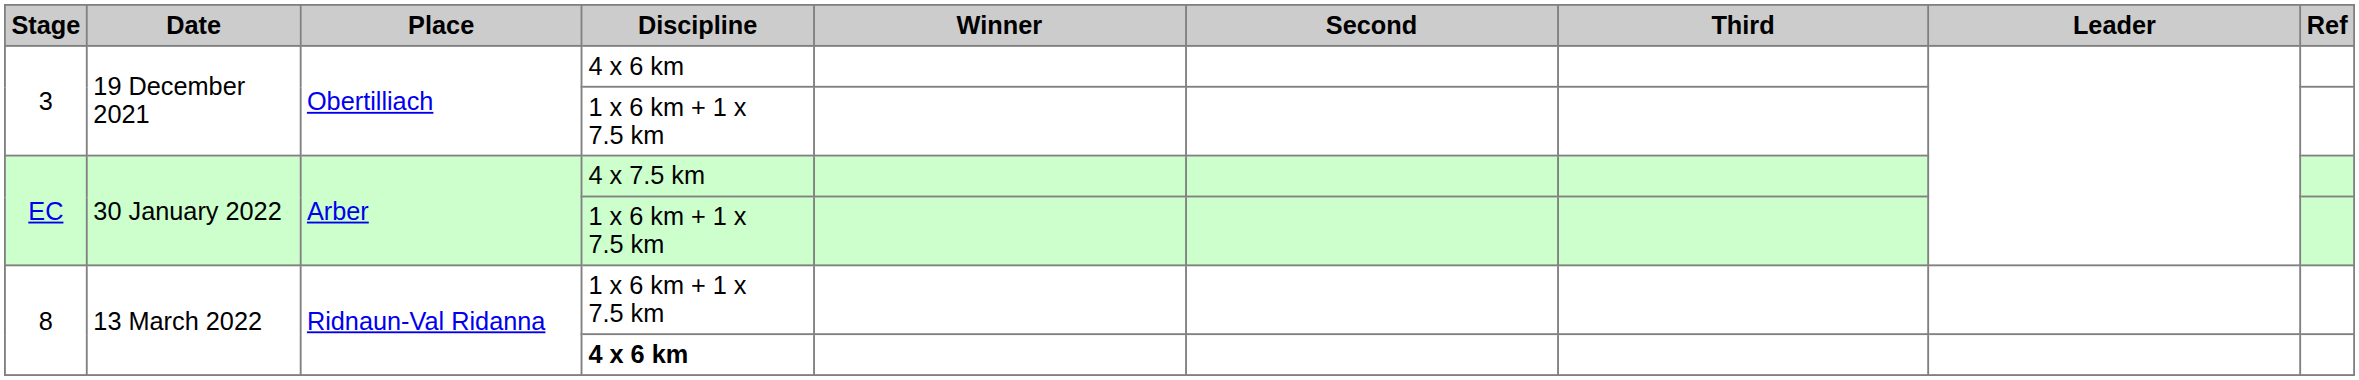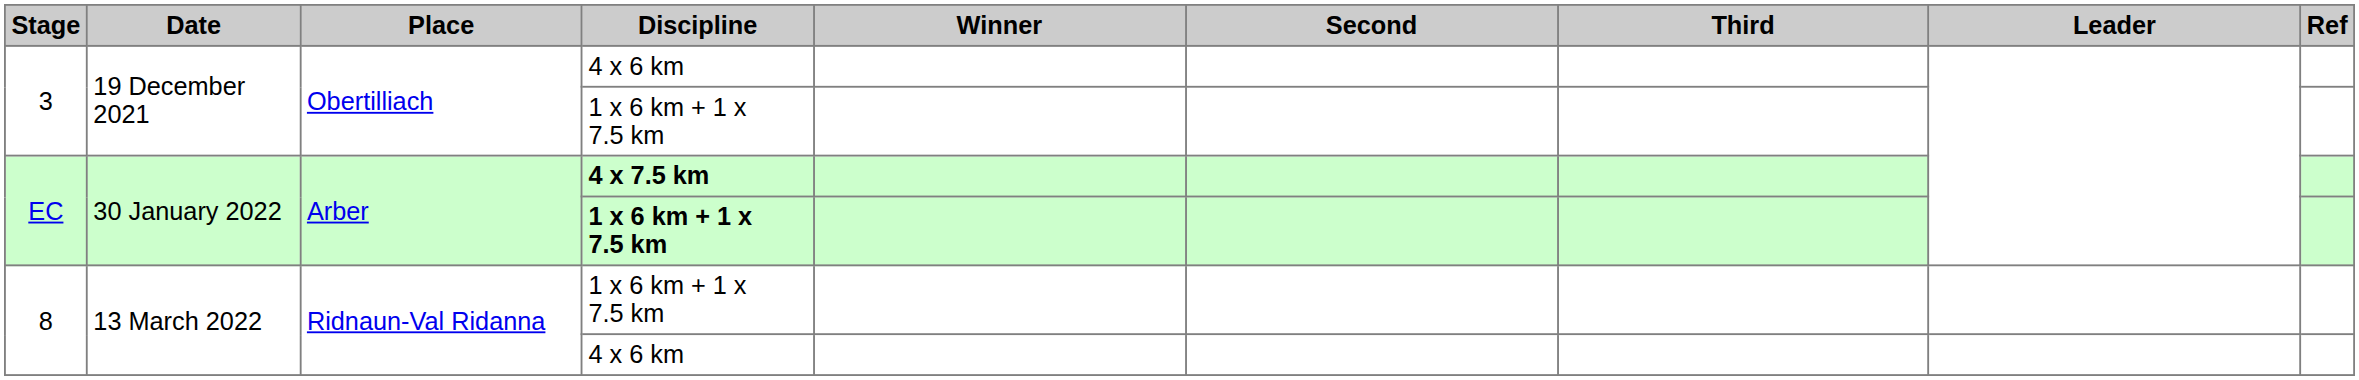(647, 176) normal -> (649, 176) bold
(667, 231) normal -> (670, 231) bold
(638, 355) bold -> (636, 355) normal
